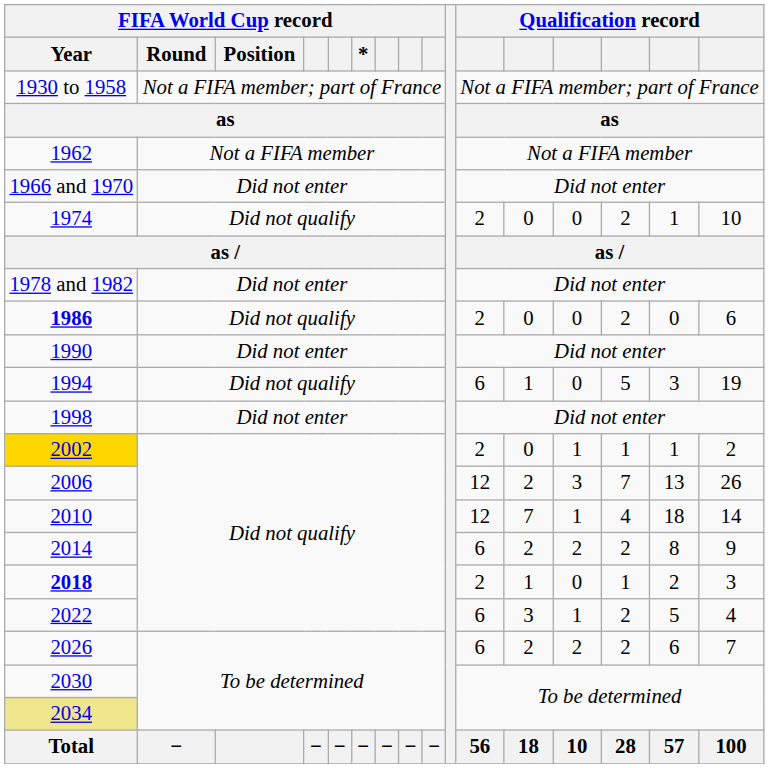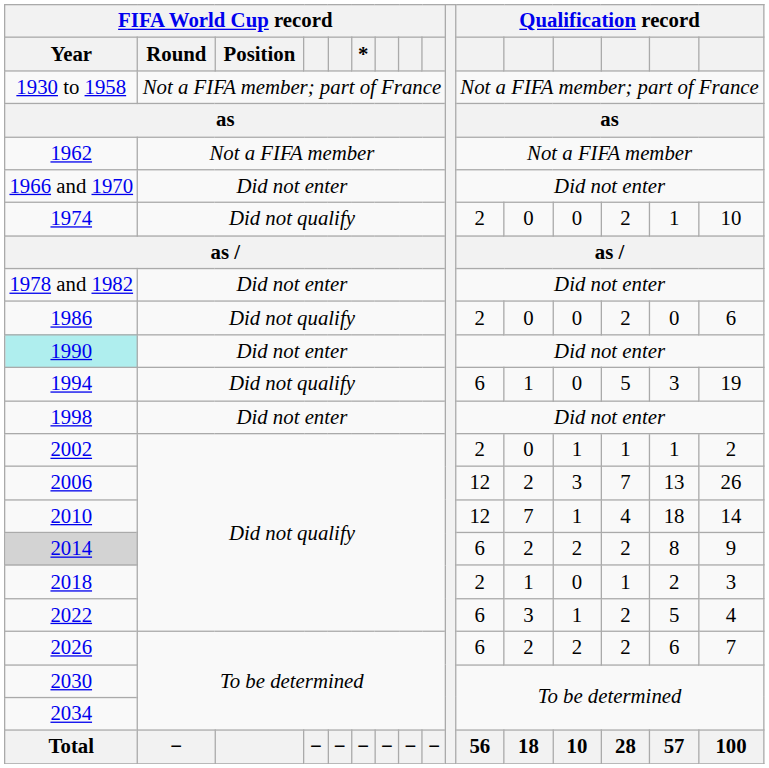(71, 317) bold -> (71, 317) normal
(71, 350) no background -> (71, 350) paleturquoise background
(71, 449) gold background -> (71, 449) no background
(71, 548) no background -> (71, 548) lightgrey background
(71, 581) bold -> (71, 581) normal
(71, 713) khaki background -> (71, 713) no background
